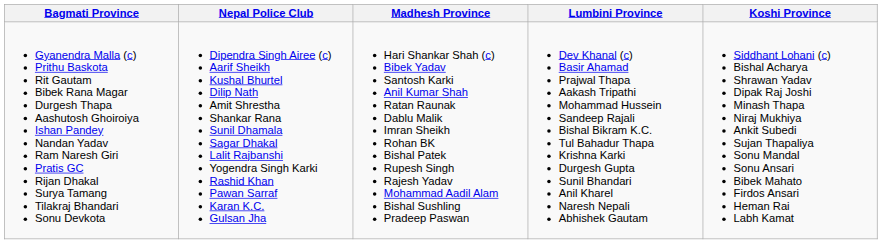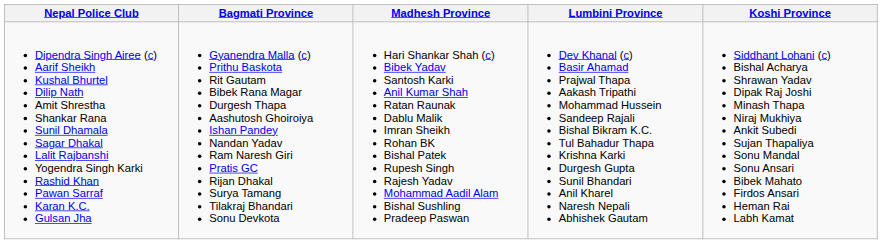columns swapped: (266, 13) <-> (92, 13)
